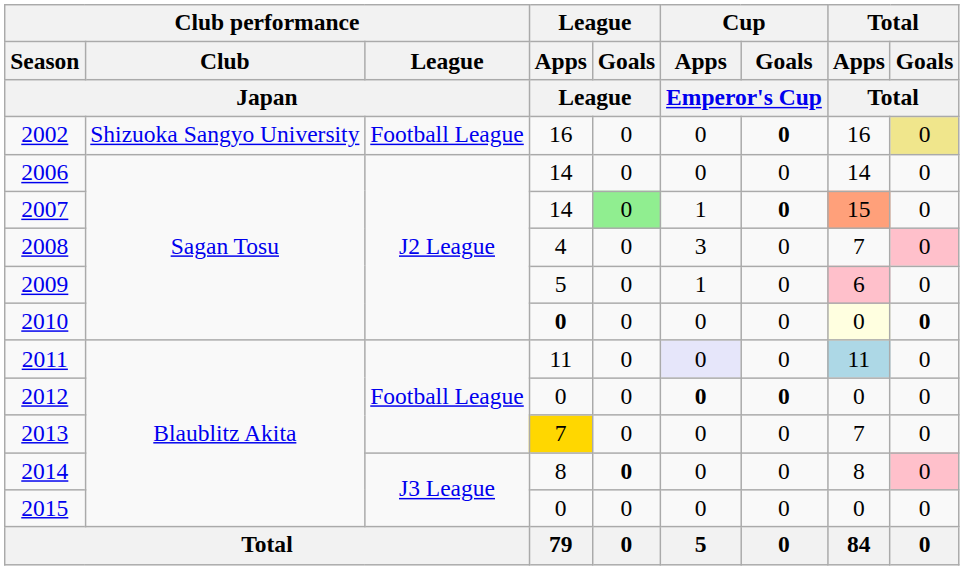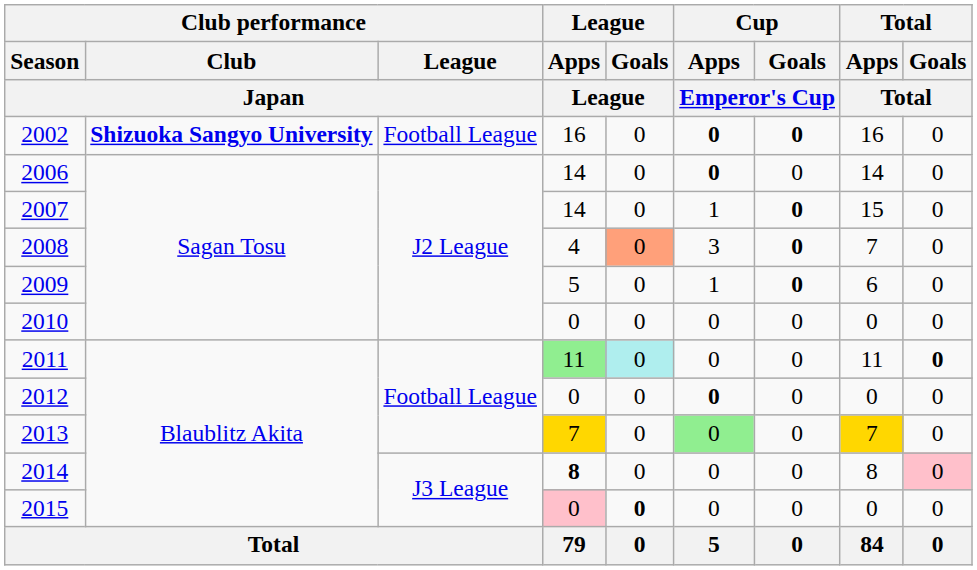(225, 135) normal -> (231, 135) bold
(701, 135) normal -> (714, 135) bold
(925, 135) khaki background -> (938, 135) no background
(701, 172) normal -> (714, 172) bold
(626, 209) lightgreen background -> (640, 209) no background
(859, 209) lightsalmon background -> (872, 209) no background
(626, 246) no background -> (640, 246) lightsalmon background
(784, 246) normal -> (797, 246) bold
(925, 246) pink background -> (938, 246) no background
(784, 284) normal -> (797, 284) bold
(859, 284) pink background -> (872, 284) no background
(561, 321) bold -> (574, 321) normal
(859, 321) lightyellow background -> (872, 321) no background
(925, 321) bold -> (938, 321) normal
(561, 358) no background -> (574, 358) lightgreen background
(626, 358) no background -> (640, 358) paleturquoise background
(701, 358) lavender background -> (714, 358) no background
(859, 358) lightblue background -> (872, 358) no background
(925, 358) normal -> (938, 358) bold
(784, 396) bold -> (797, 396) normal
(701, 433) no background -> (714, 433) lightgreen background
(859, 433) no background -> (872, 433) gold background
(561, 470) normal -> (574, 470) bold
(626, 470) bold -> (640, 470) normal
(561, 508) no background -> (574, 508) pink background
(626, 508) normal -> (640, 508) bold
